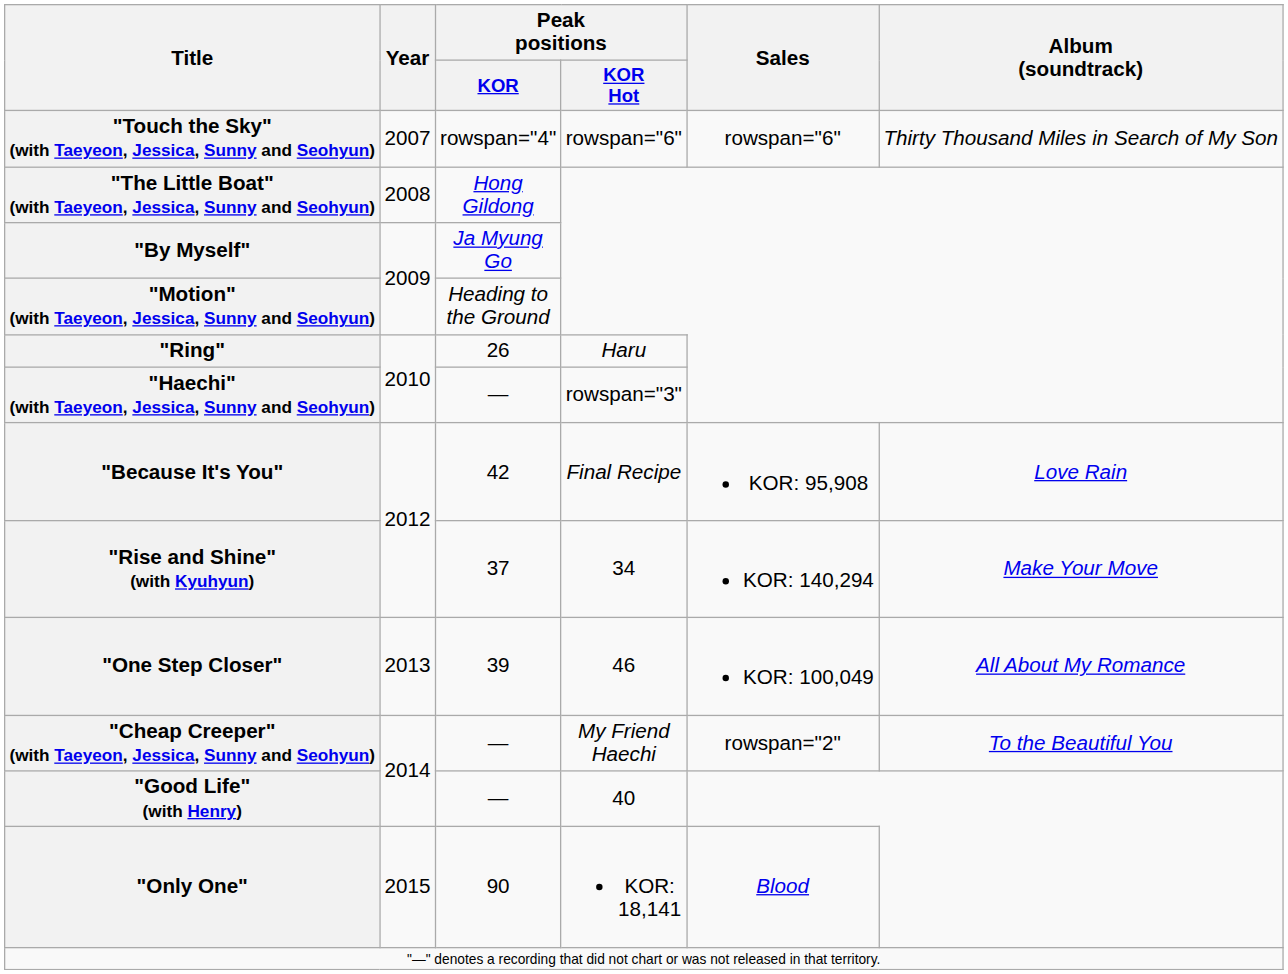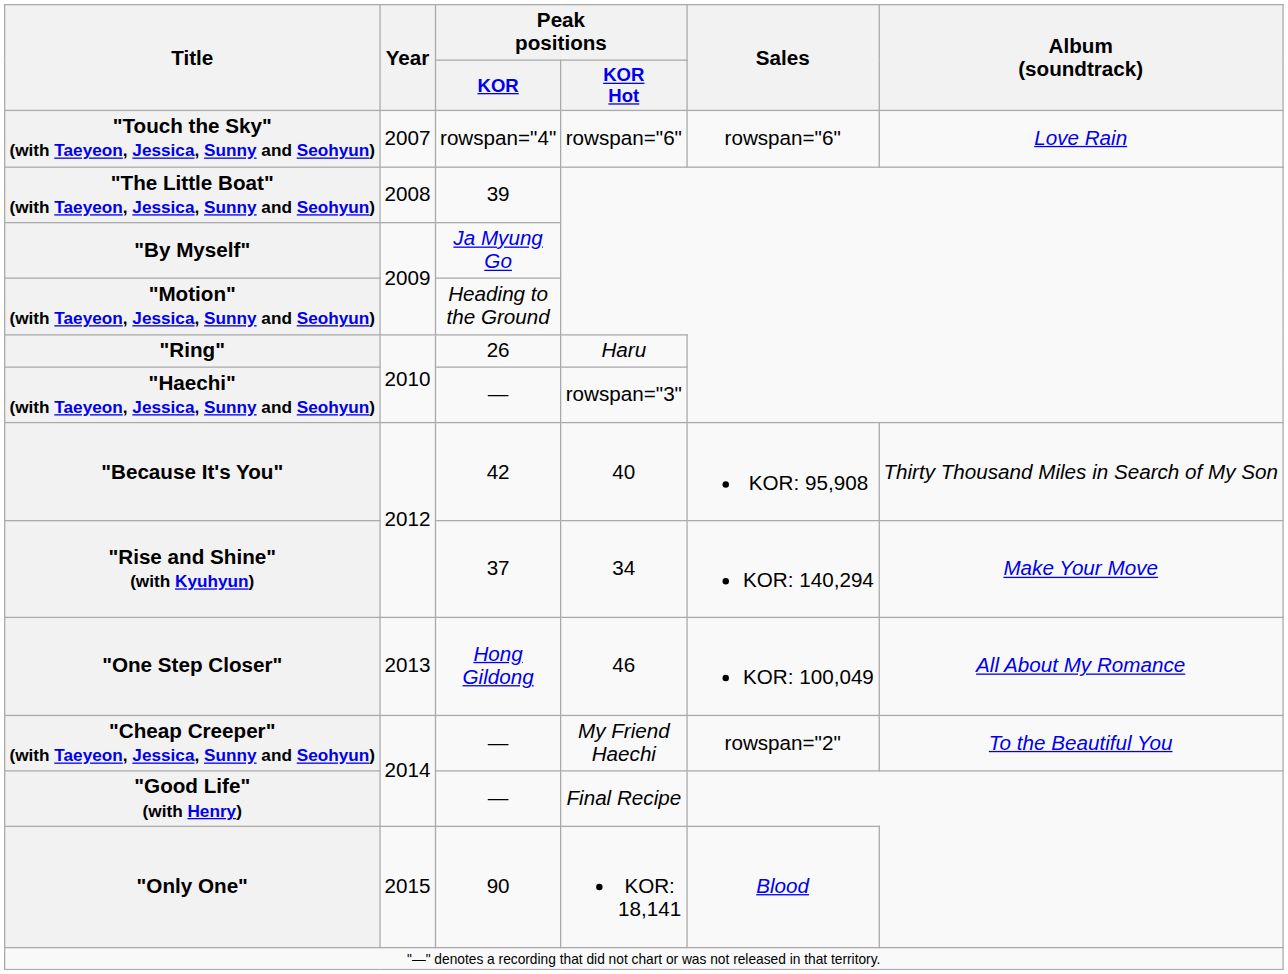(1081, 138) Thirty Thousand Miles in Search of My Son -> (1081, 138) Love Rain
(498, 194) Hong Gildong -> (498, 194) 39
(624, 471) Final Recipe -> (624, 471) 40
(1081, 471) Love Rain -> (1081, 471) Thirty Thousand Miles in Search of My Son
(498, 666) 39 -> (498, 666) Hong Gildong
(624, 798) 40 -> (624, 798) Final Recipe
